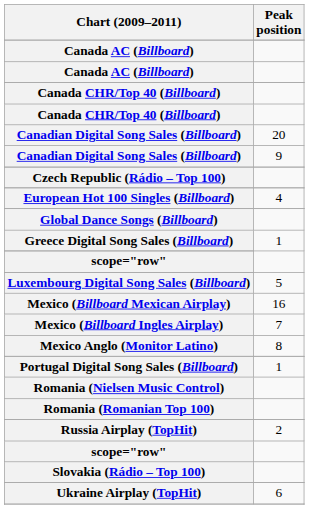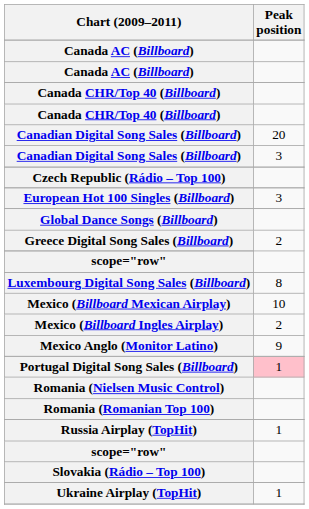(279, 156) 9 -> (279, 156) 3
(279, 198) 4 -> (279, 198) 3
(279, 240) 1 -> (279, 240) 2
(279, 282) 5 -> (279, 282) 8
(279, 303) 16 -> (279, 303) 10
(279, 324) 7 -> (279, 324) 2
(279, 345) 8 -> (279, 345) 9
(279, 366) no background -> (279, 366) pink background
(279, 430) 2 -> (279, 430) 1
(279, 493) 6 -> (279, 493) 1
